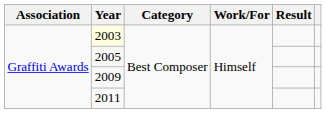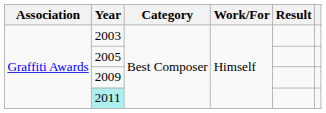(108, 35) lightyellow background -> (108, 35) no background
(108, 98) no background -> (108, 98) paleturquoise background
